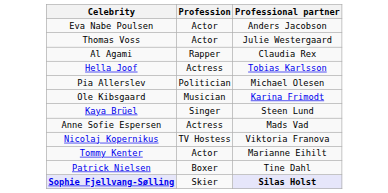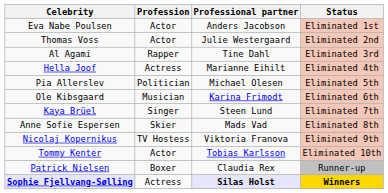+ column: (342, 11)
(287, 54) Claudia Rex -> (246, 54) Tine Dahl
(287, 68) Tobias Karlsson -> (246, 68) Marianne Eihilt
(205, 125) Actress -> (163, 125) Skier
(287, 153) Marianne Eihilt -> (246, 153) Tobias Karlsson
(287, 168) Tine Dahl -> (246, 168) Claudia Rex
(205, 182) Skier -> (163, 182) Actress
